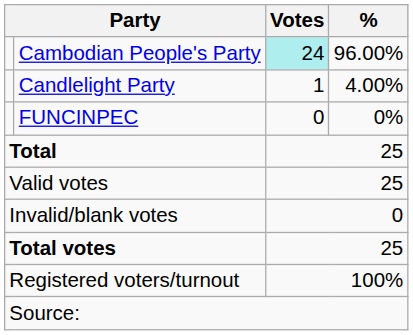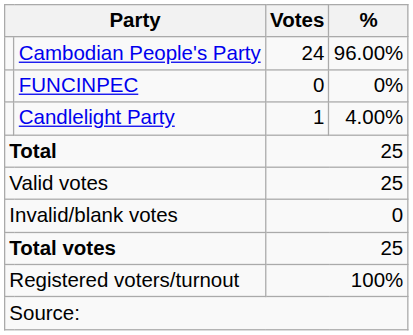(313, 53) paleturquoise background -> (313, 53) no background
rows swapped: (97, 85) <-> (79, 118)
